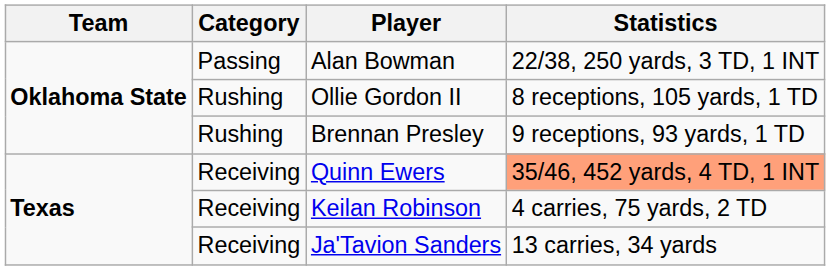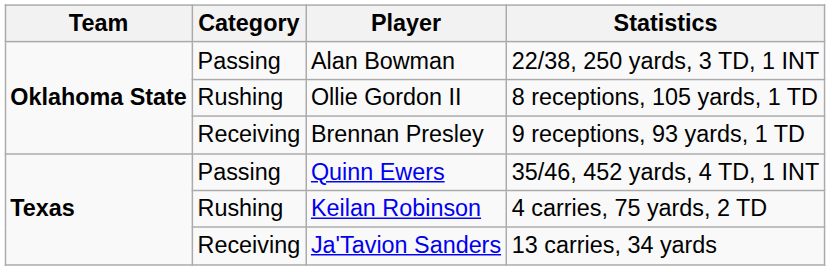(240, 134) Rushing -> (249, 134) Receiving
(249, 171) Receiving -> (239, 171) Passing
(666, 171) lightsalmon background -> (666, 171) no background
(249, 208) Receiving -> (240, 208) Rushing
